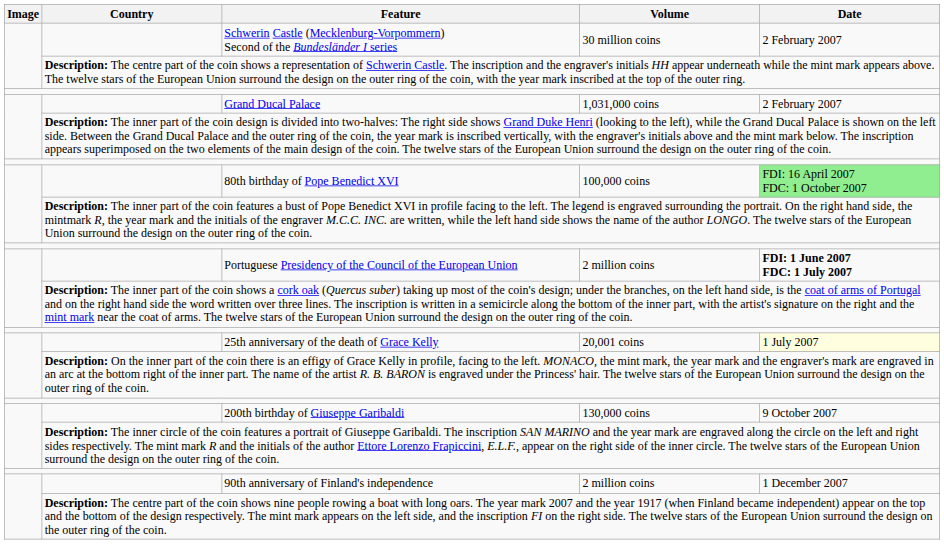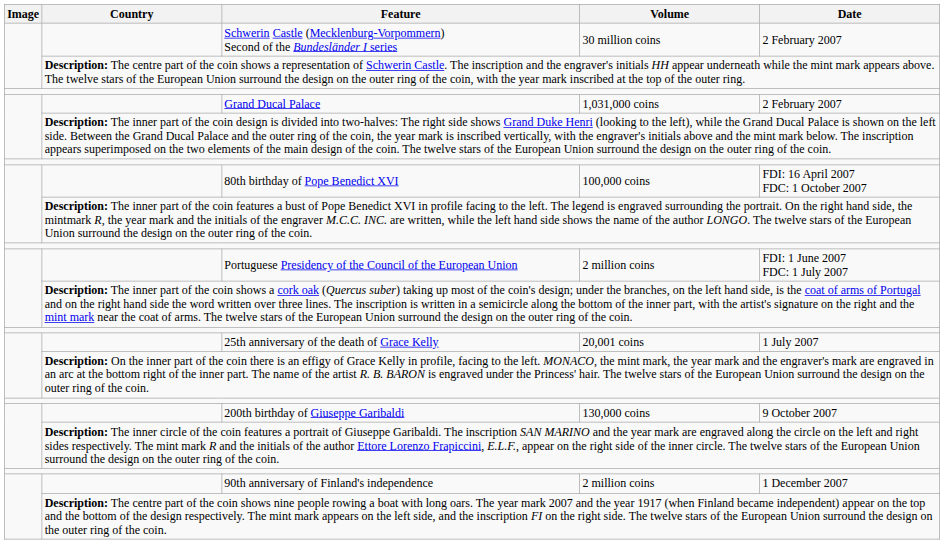(815, 180) lightgreen background -> (815, 180) no background
(807, 265) bold -> (805, 265) normal
(790, 342) lightyellow background -> (790, 342) no background
